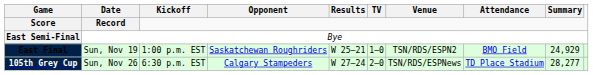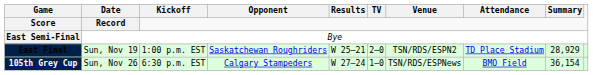(377, 51) 1–0 -> (377, 51) 2–0
(505, 51) BMO Field -> (505, 51) TD Place Stadium
(565, 51) 24,929 -> (565, 51) 28,929
(377, 64) 2–0 -> (377, 64) 1–0
(505, 64) TD Place Stadium -> (505, 64) BMO Field
(565, 64) 28,277 -> (565, 64) 36,154
